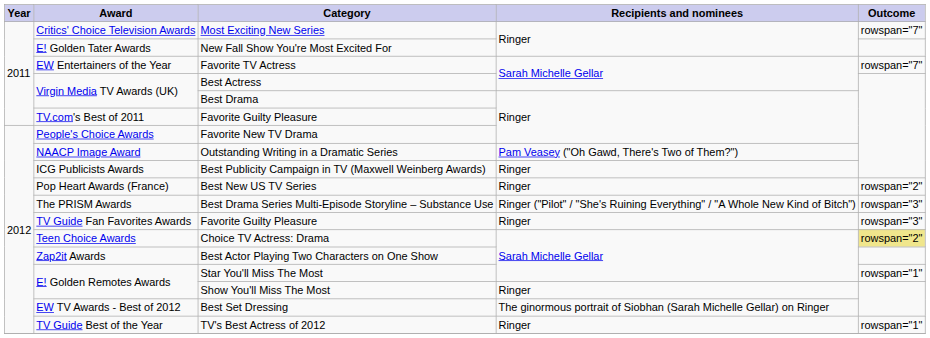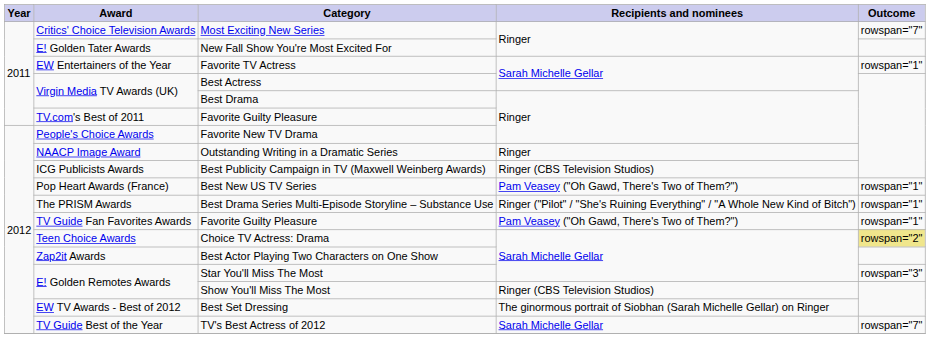(892, 65) rowspan="7" -> (892, 65) rowspan="1"
(618, 152) Pam Veasey ("Oh Gawd, There's Two of Them?") -> (515, 152) Ringer
(515, 169) Ringer -> (576, 169) Ringer (CBS Television Studios)
(515, 186) Ringer -> (618, 186) Pam Veasey ("Oh Gawd, There's Two of Them?")
(892, 186) rowspan="2" -> (892, 186) rowspan="1"
(892, 204) rowspan="3" -> (892, 204) rowspan="1"
(515, 221) Ringer -> (618, 221) Pam Veasey ("Oh Gawd, There's Two of Them?")
(892, 221) rowspan="3" -> (892, 221) rowspan="1"
(892, 273) rowspan="1" -> (892, 273) rowspan="3"
(515, 290) Ringer -> (576, 290) Ringer (CBS Television Studios)
(515, 325) Ringer -> (551, 325) Sarah Michelle Gellar
(892, 325) rowspan="1" -> (892, 325) rowspan="7"
